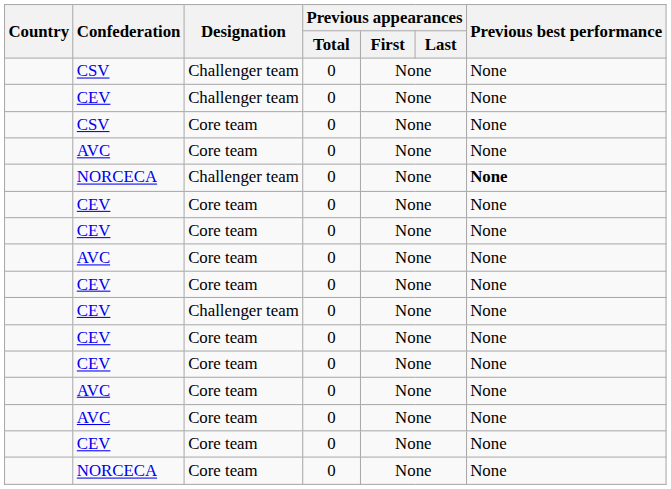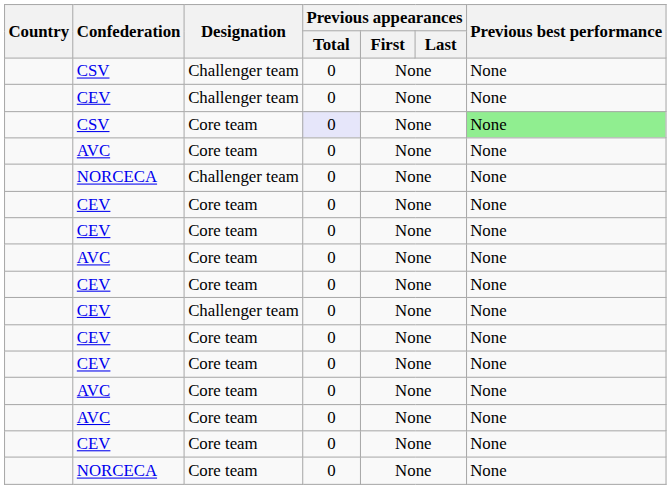(331, 124) no background -> (331, 124) lavender background
(488, 124) no background -> (488, 124) lightgreen background
(489, 177) bold -> (488, 177) normal
